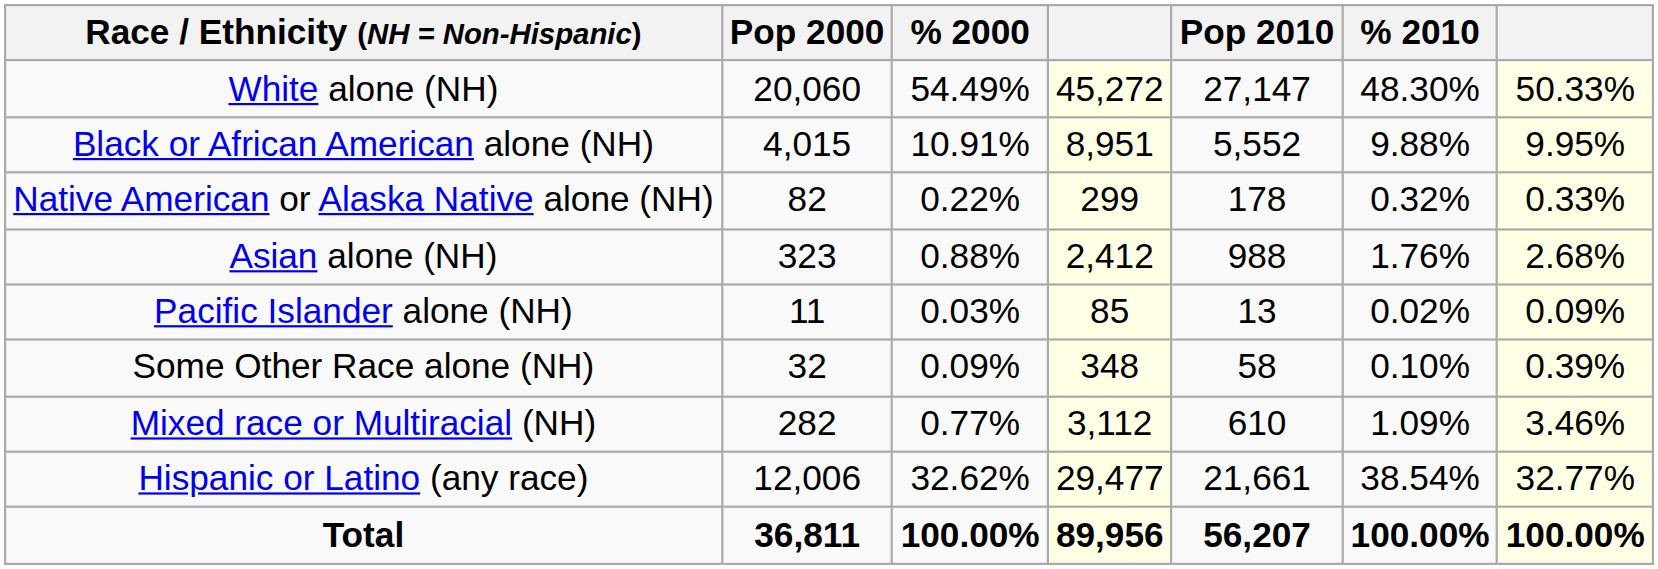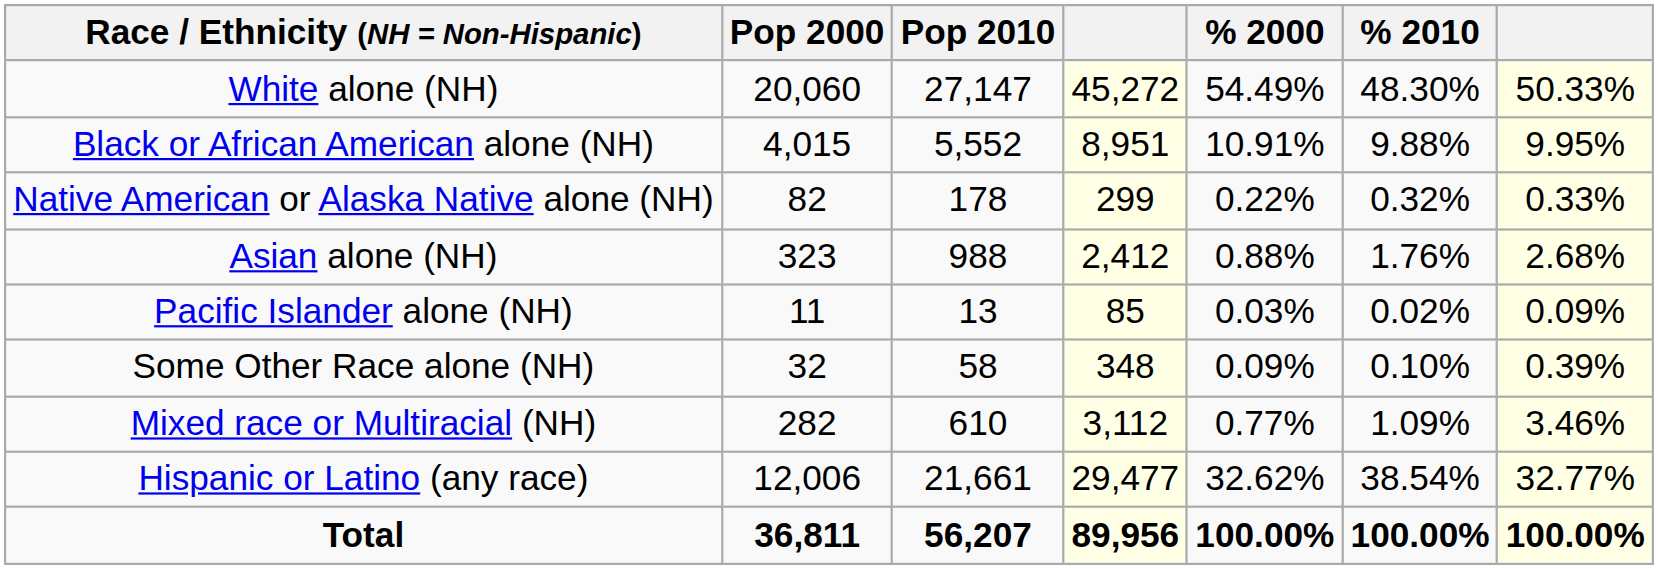columns swapped: (1257, 32) <-> (970, 32)
